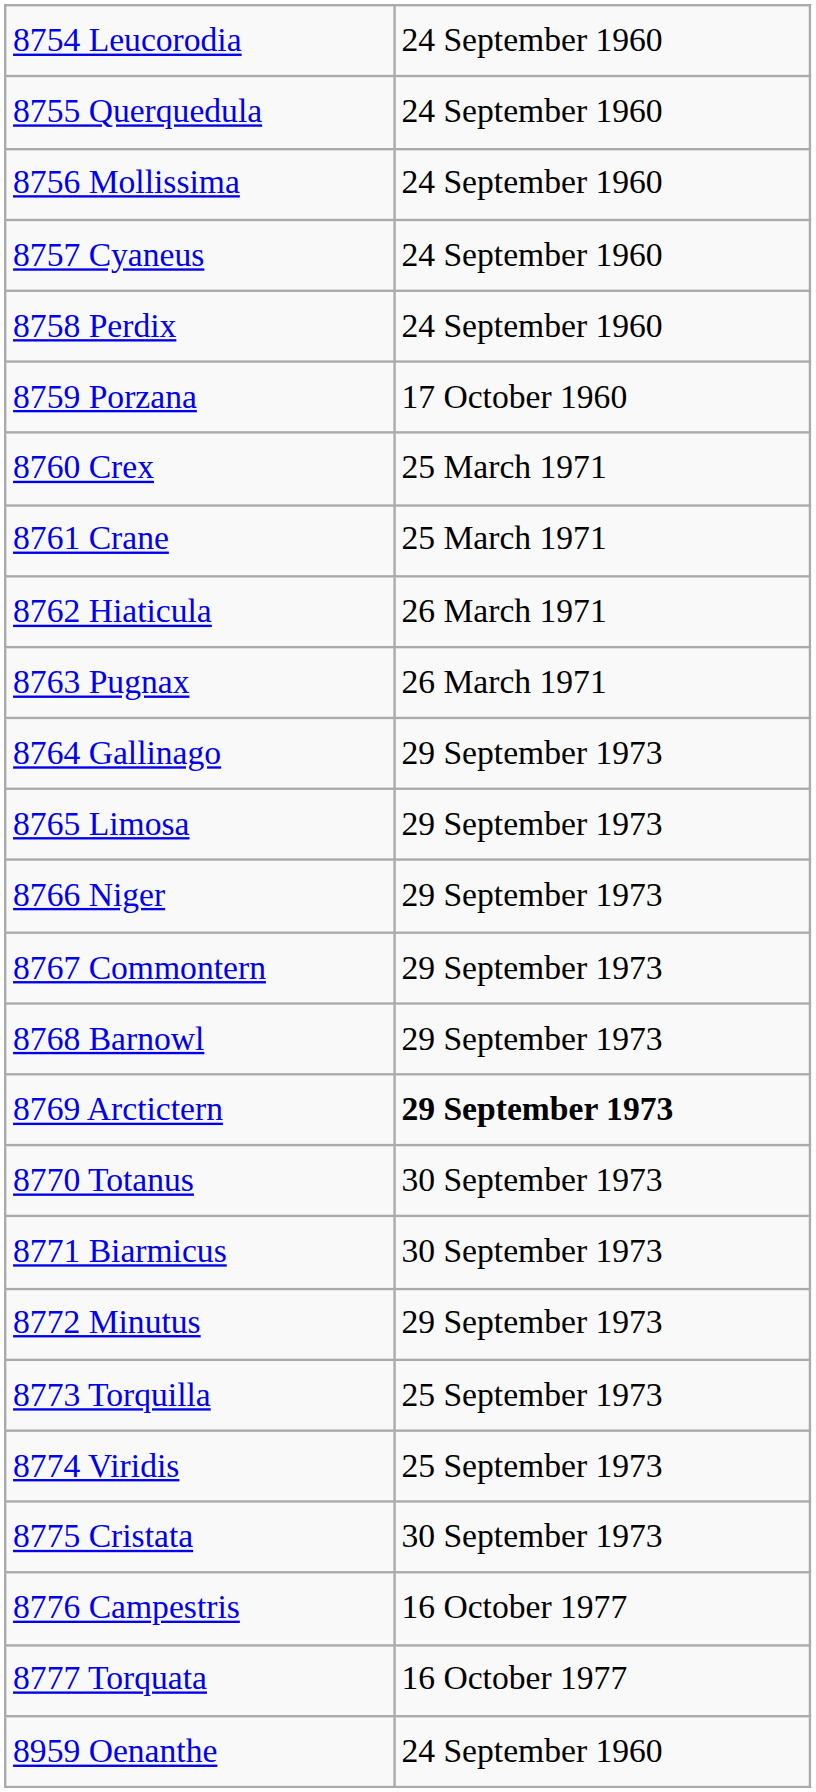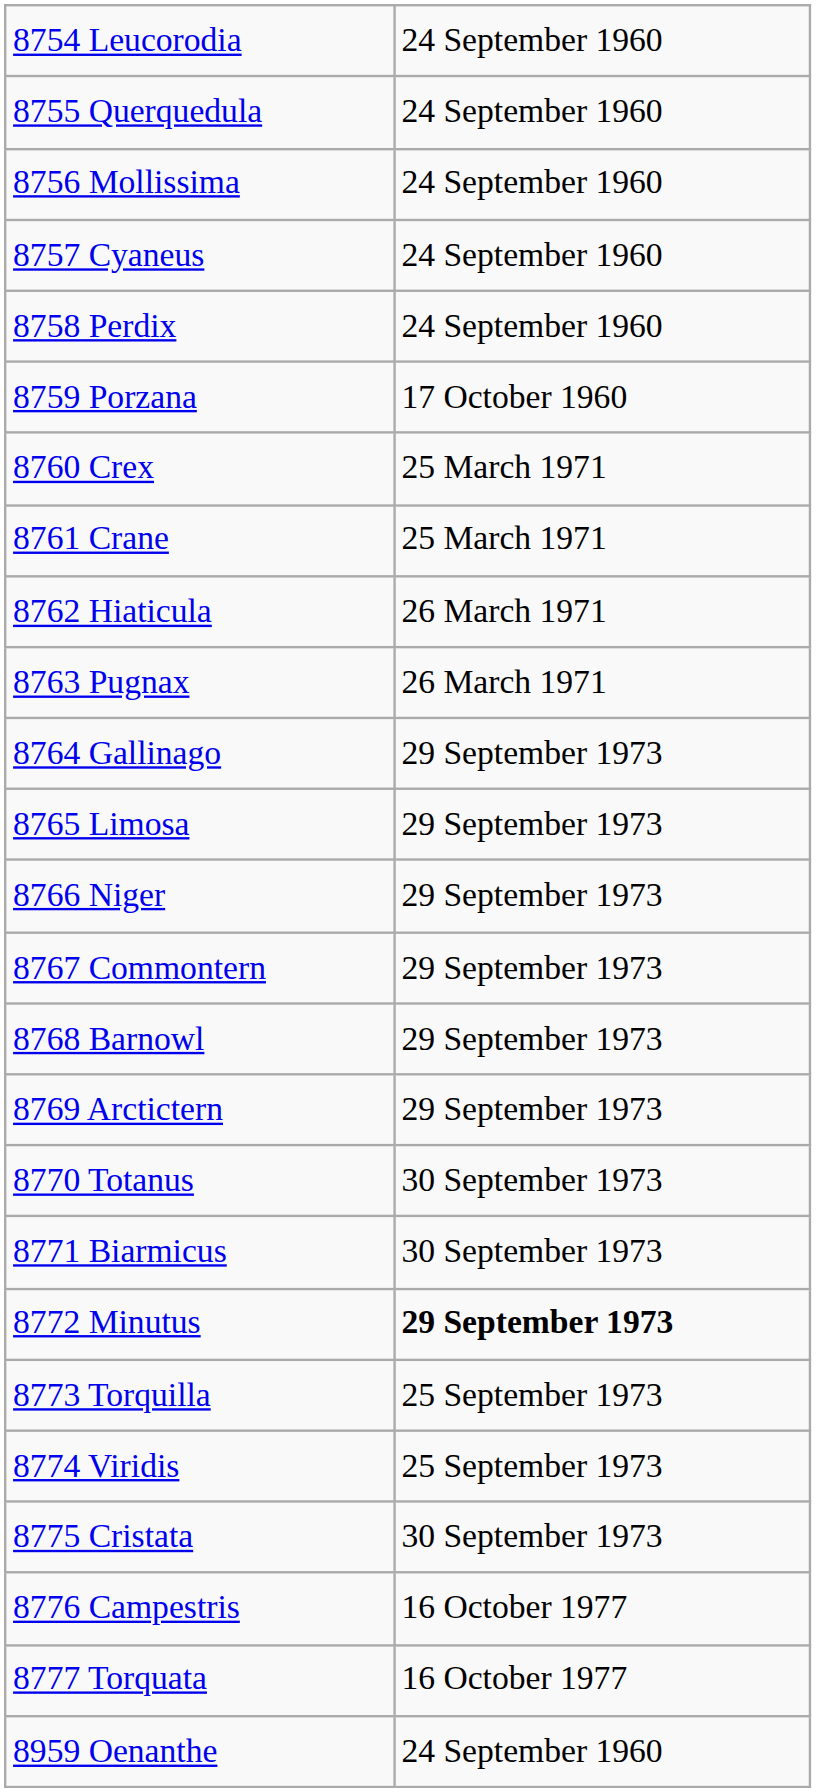(537, 1108) bold -> (532, 1108) normal
(532, 1322) normal -> (537, 1322) bold
